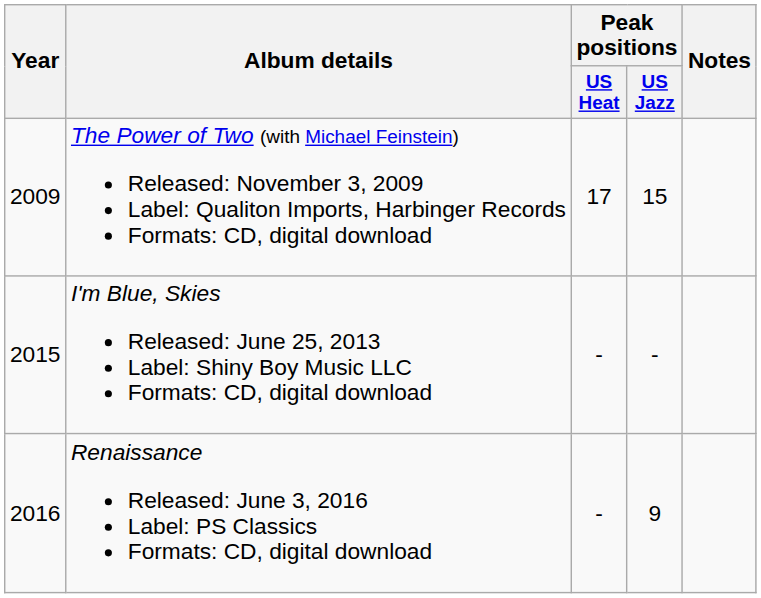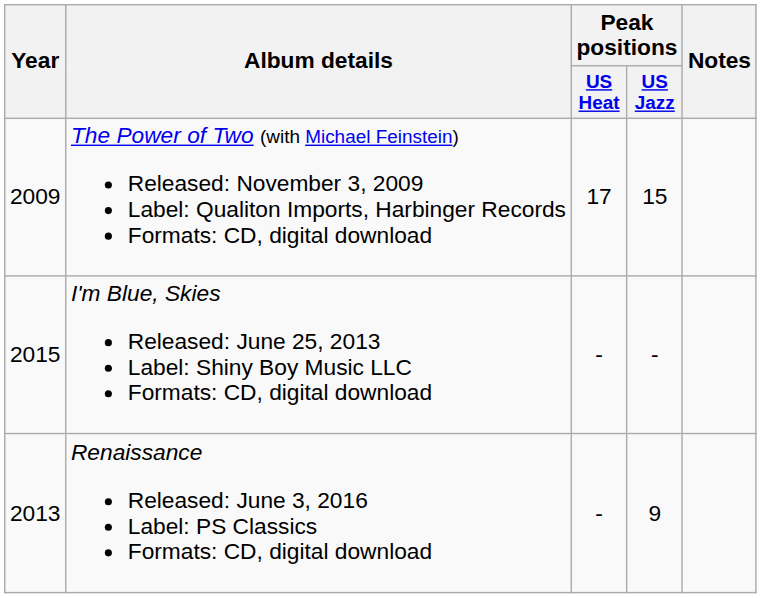(35, 513) 2016 -> (35, 513) 2013
